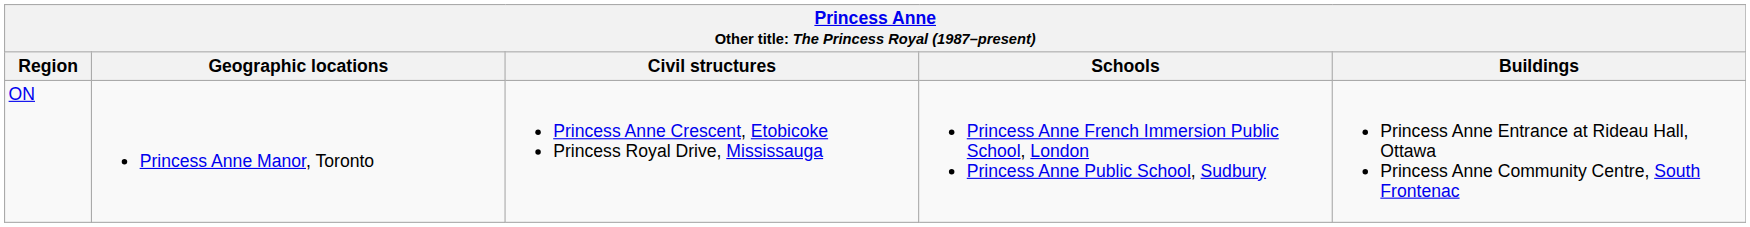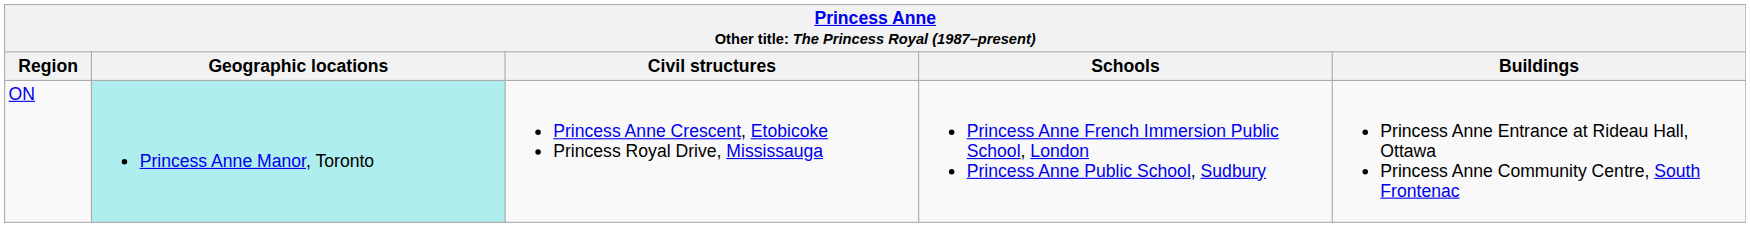(298, 161) no background -> (298, 161) paleturquoise background
